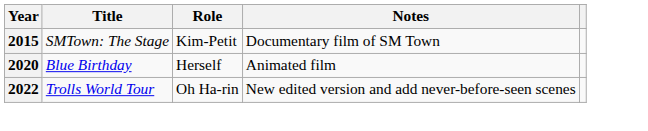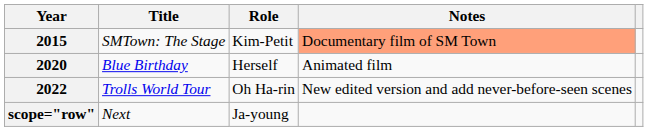(343, 41) no background -> (399, 41) lightsalmon background
+ row: (51, 114)
